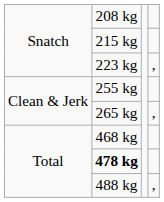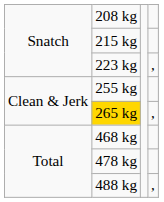(117, 112) no background -> (116, 112) gold background
(117, 161) bold -> (116, 161) normal
